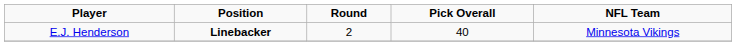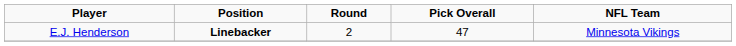(462, 31) 40 -> (462, 31) 47
